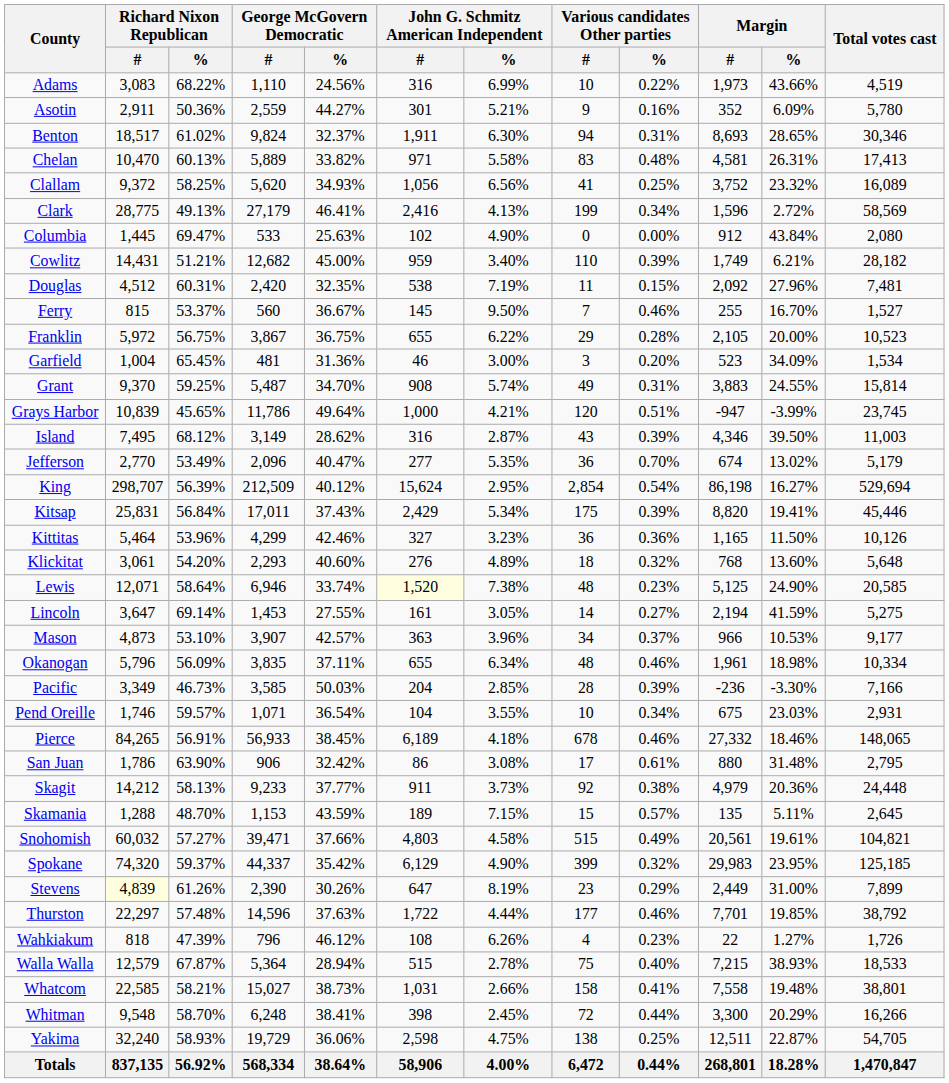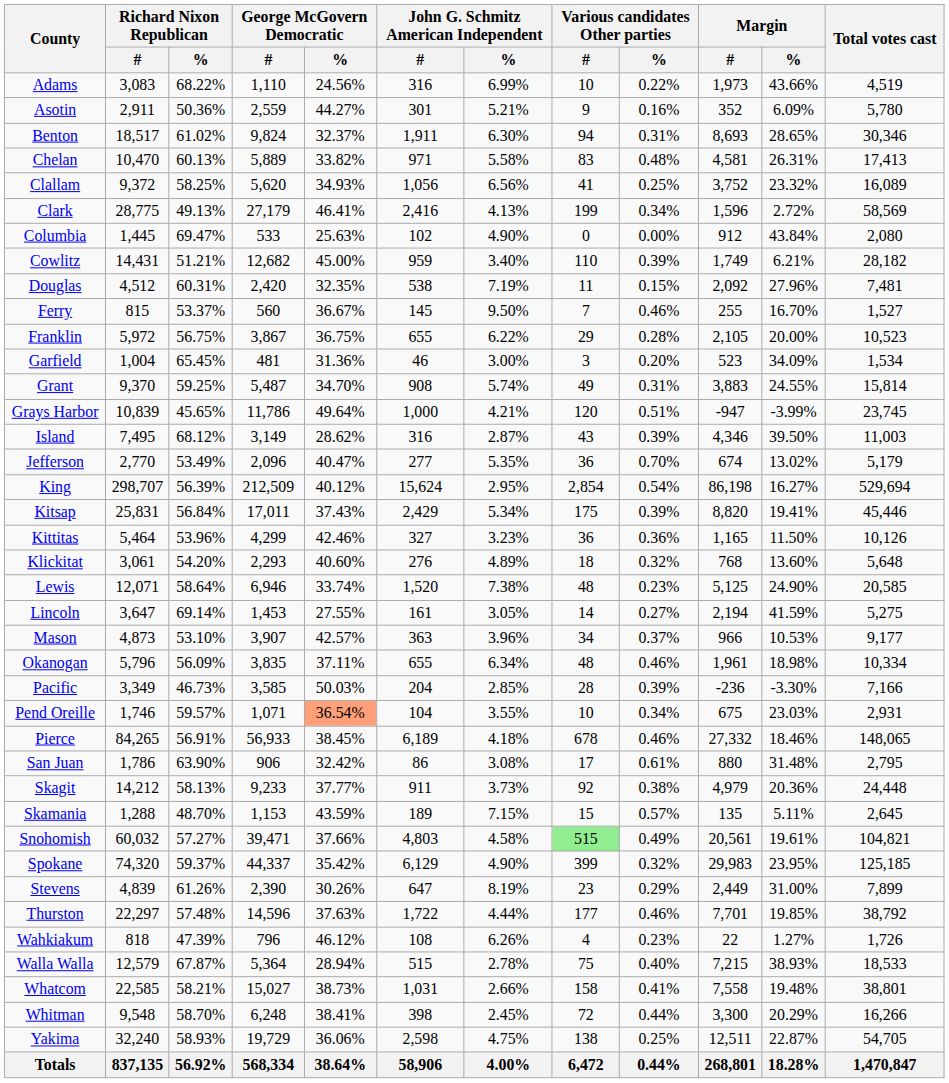(420, 587) lightyellow background -> (420, 587) no background
(340, 713) no background -> (340, 713) lightsalmon background
(586, 838) no background -> (586, 838) lightgreen background
(137, 889) lightyellow background -> (137, 889) no background
